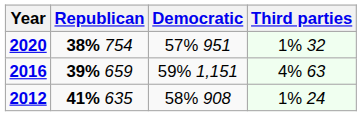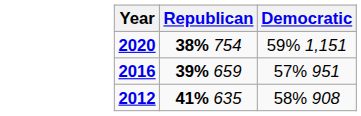- column: (302, 18)
(198, 45) 57% 951 -> (307, 45) 59% 1,151
(198, 71) 59% 1,151 -> (307, 71) 57% 951
